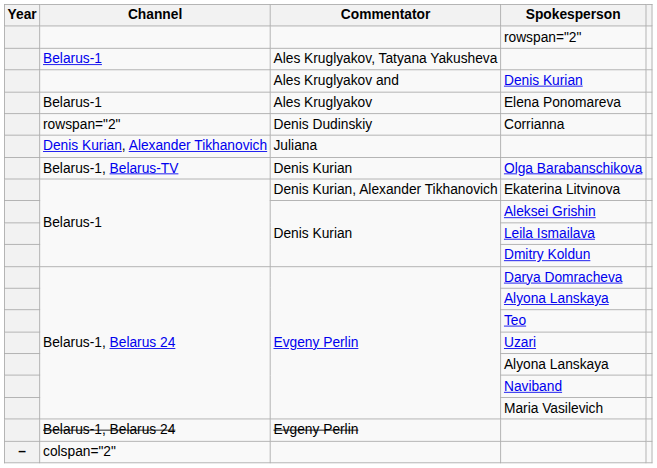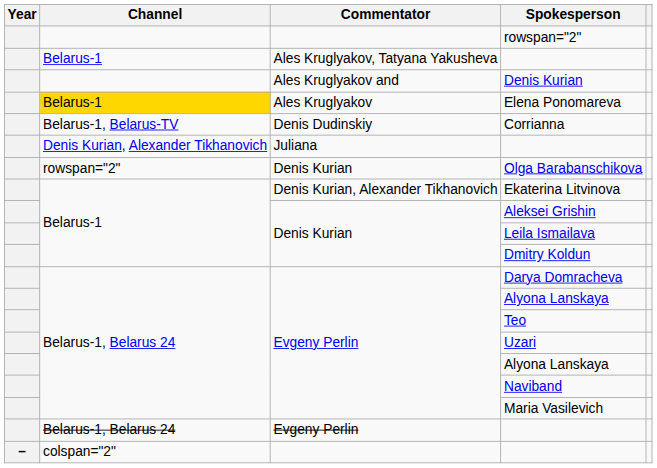(72, 102) no background -> (72, 102) gold background
(82, 124) rowspan="2" -> (111, 124) Belarus-1, Belarus-TV
(111, 168) Belarus-1, Belarus-TV -> (82, 168) rowspan="2"
